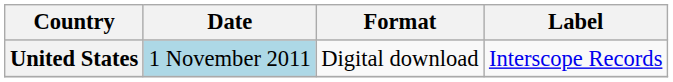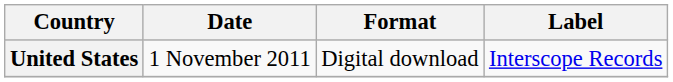(230, 58) lightblue background -> (230, 58) no background
